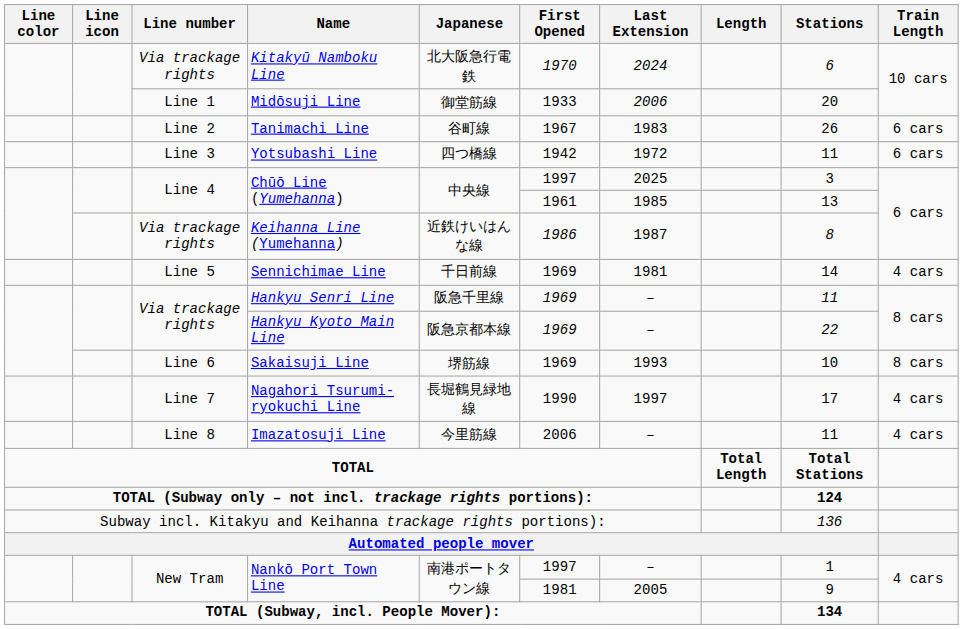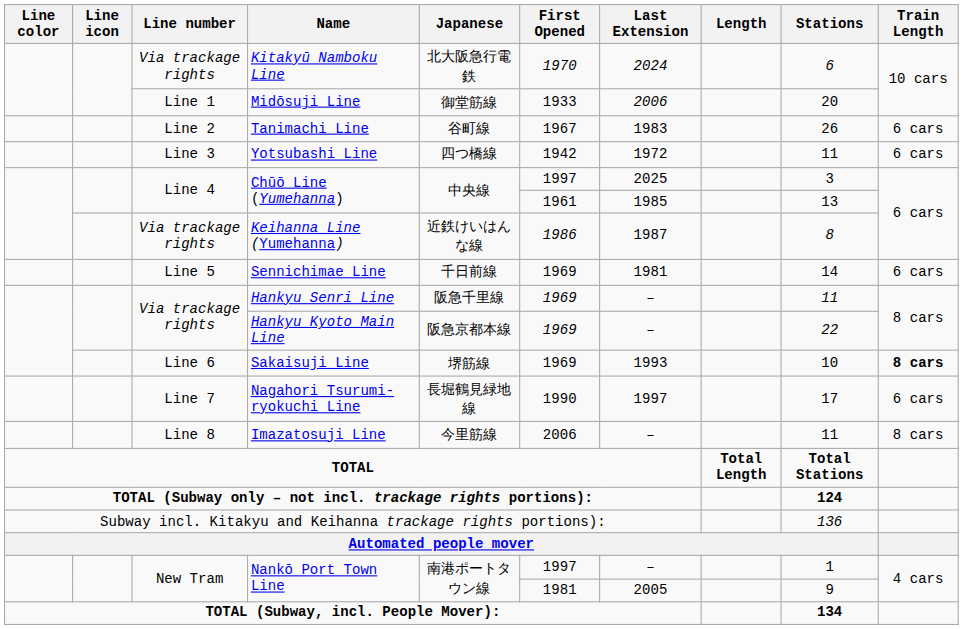(918, 272) 4 cars -> (918, 272) 6 cars
(918, 363) normal -> (918, 363) bold
(918, 399) 4 cars -> (918, 399) 6 cars
(918, 435) 4 cars -> (918, 435) 8 cars
